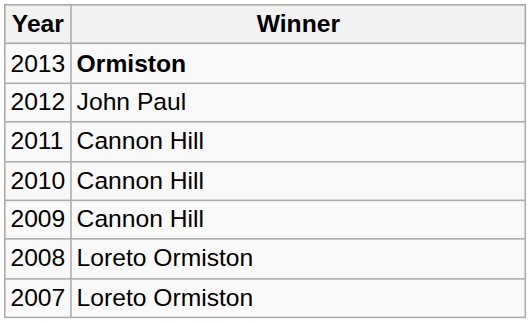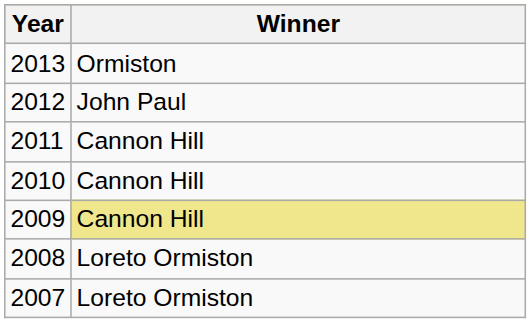(131, 63) bold -> (127, 63) normal
(140, 219) no background -> (140, 219) khaki background
